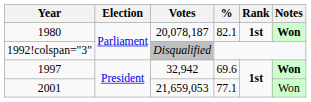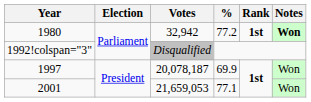(182, 32) 20,078,187 -> (182, 32) 32,942
(227, 32) 82.1 -> (227, 32) 77.2
(182, 69) 32,942 -> (182, 69) 20,078,187
(227, 69) 69.6 -> (227, 69) 69.9
(289, 69) bold -> (289, 69) normal
